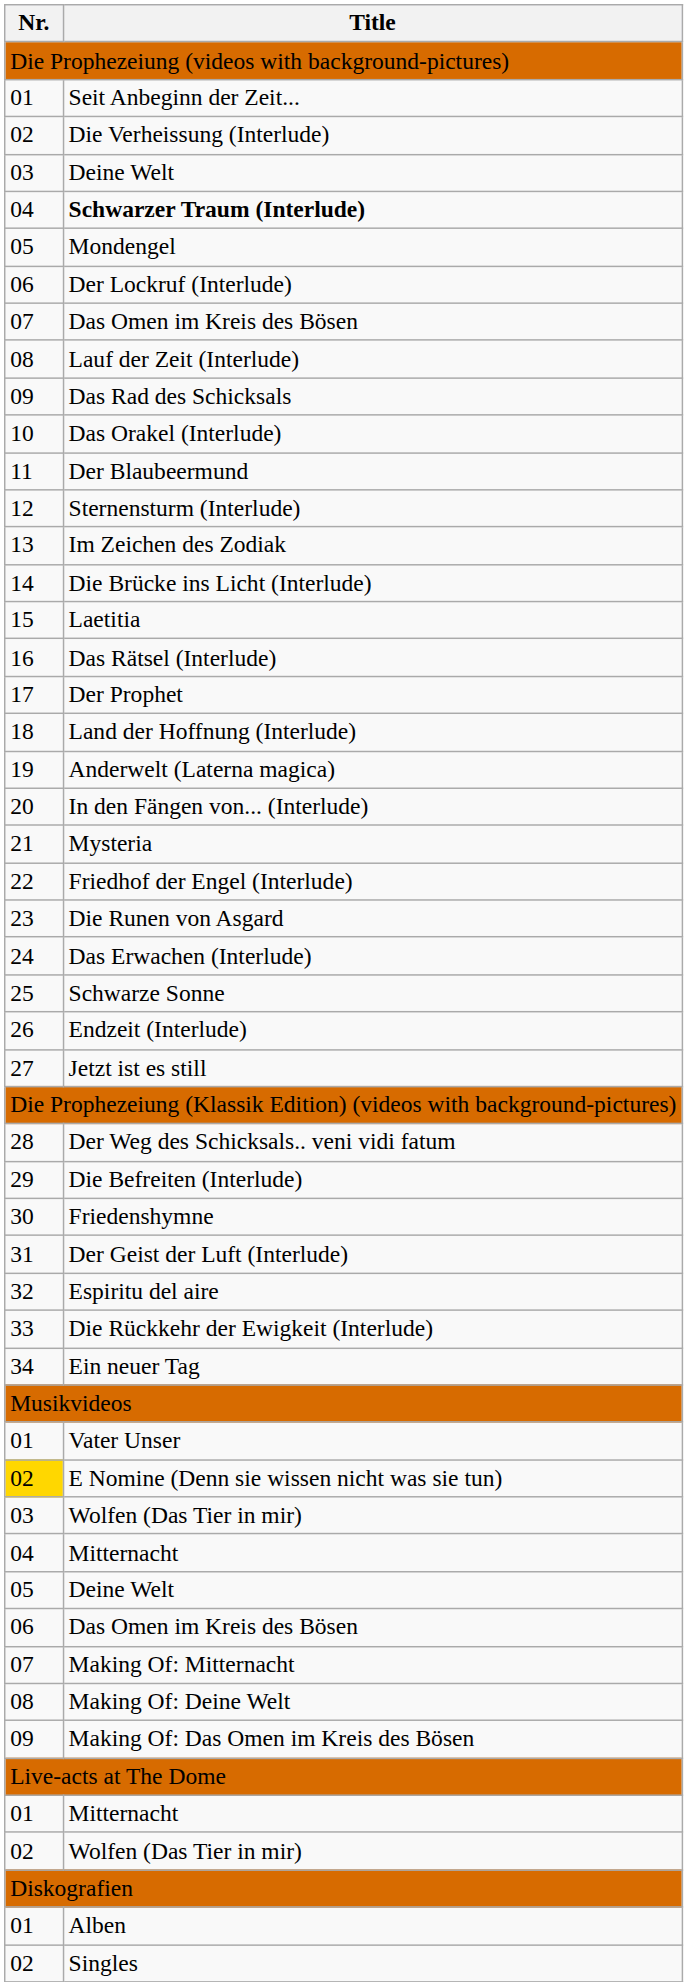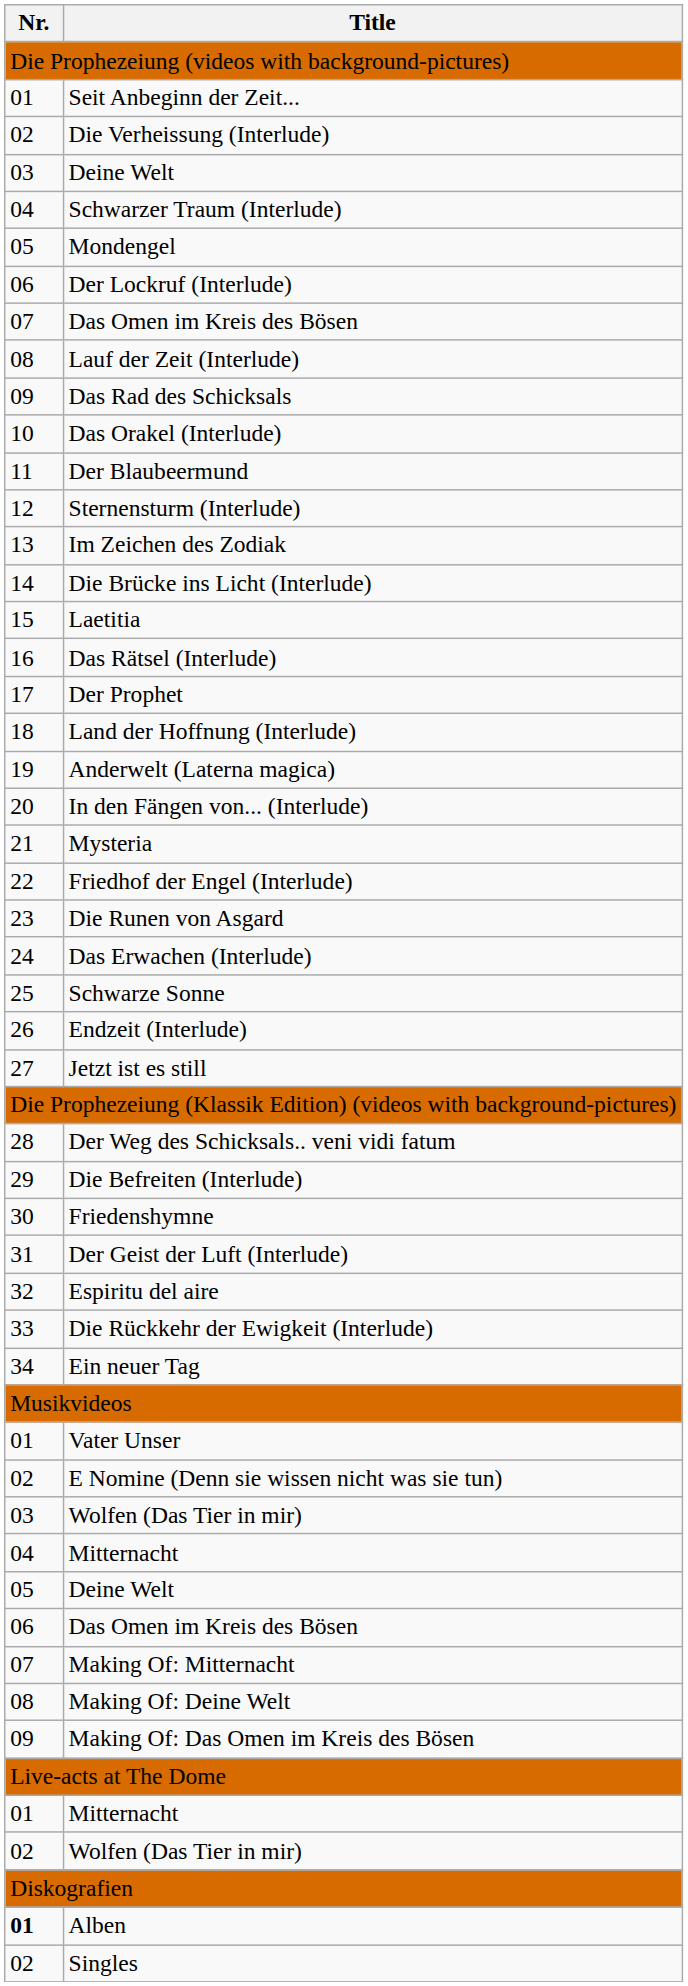(217, 209) bold -> (205, 209) normal
(22, 1477) gold background -> (22, 1477) no background
(22, 1925) normal -> (22, 1925) bold
